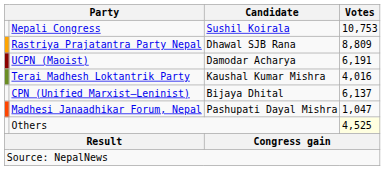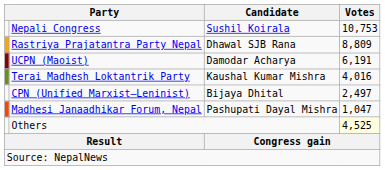(357, 93) 6,137 -> (357, 93) 2,497
